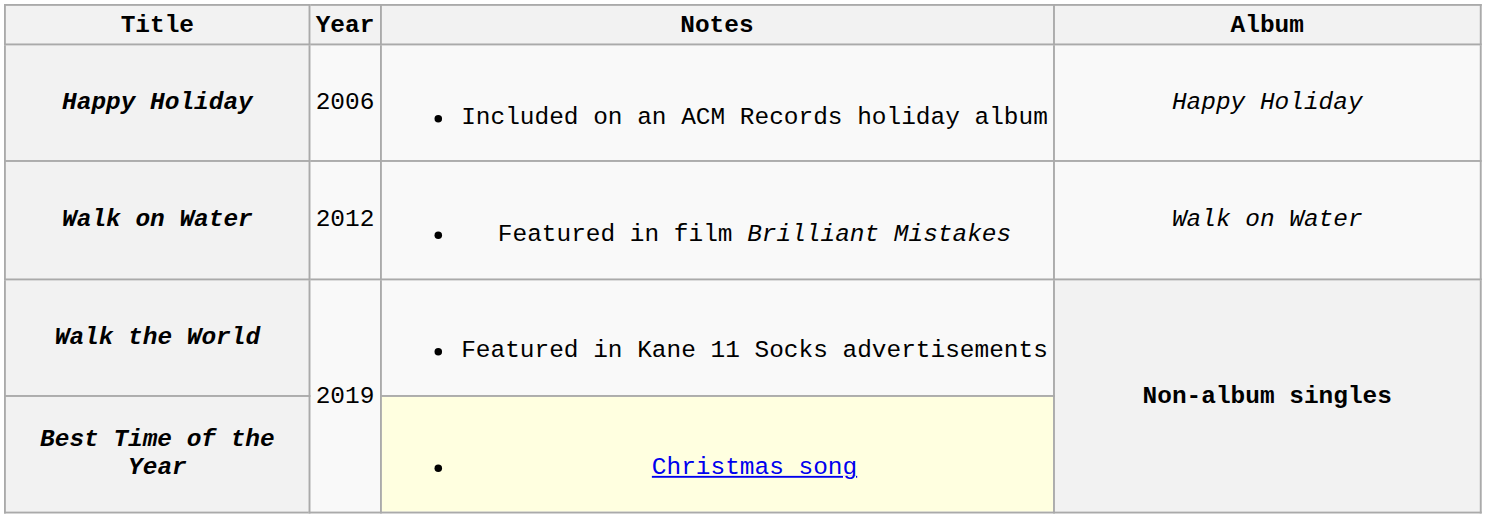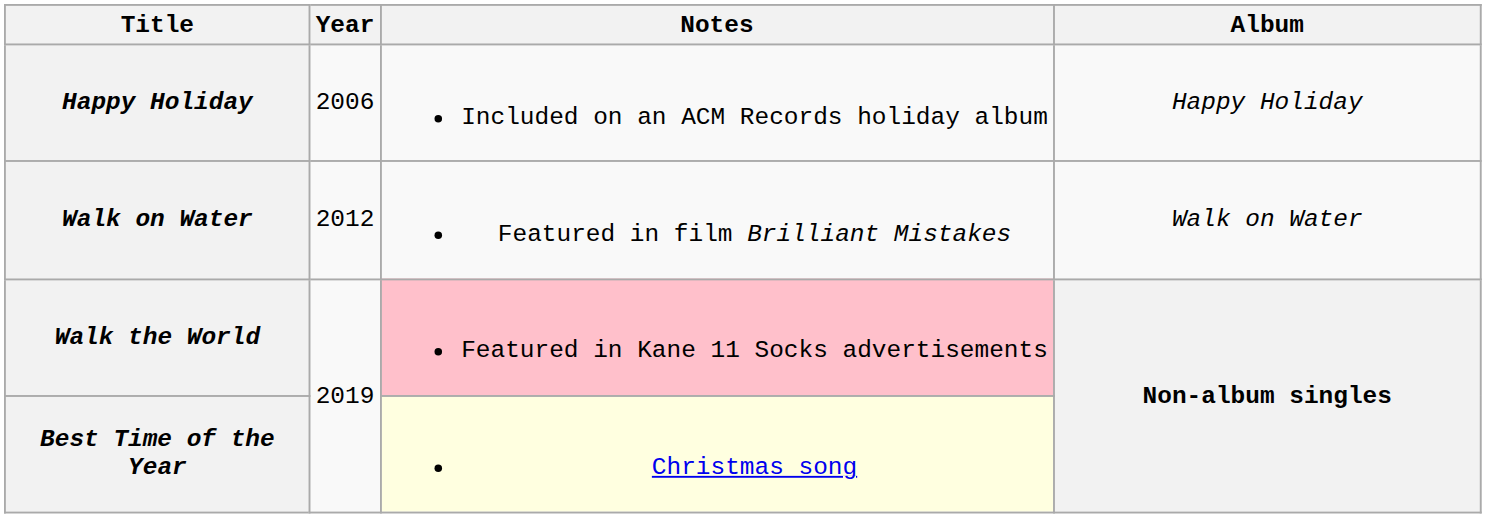(717, 351) no background -> (717, 351) pink background
